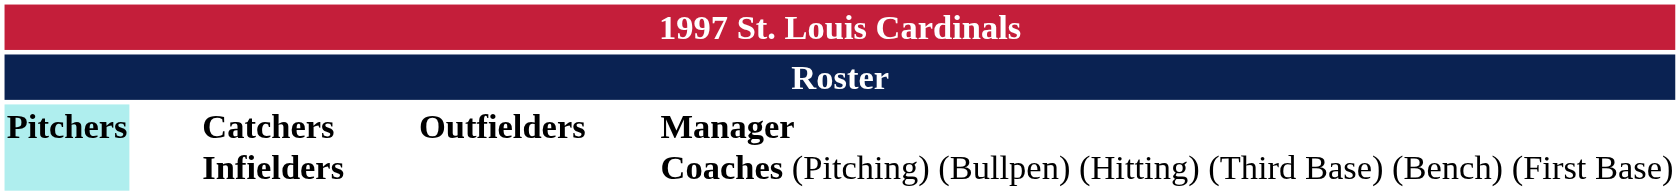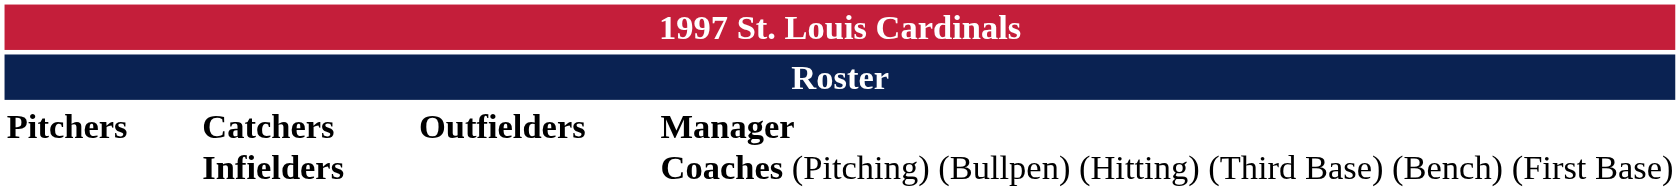(67, 126) paleturquoise background -> (67, 126) no background
